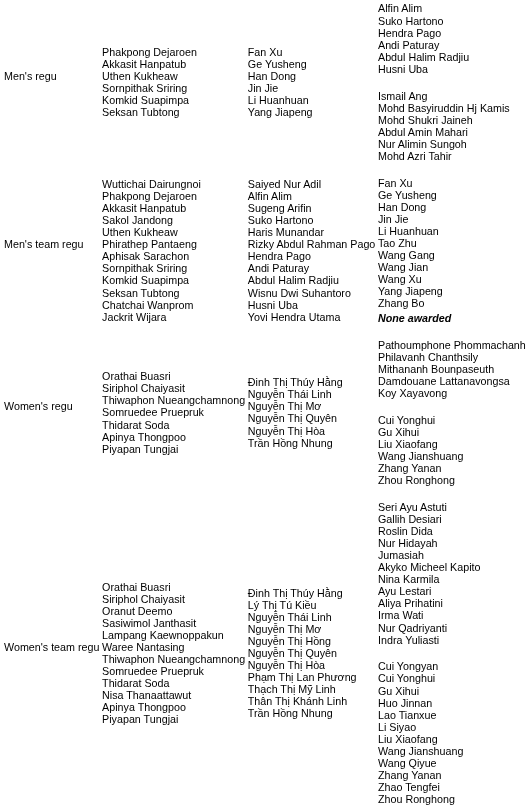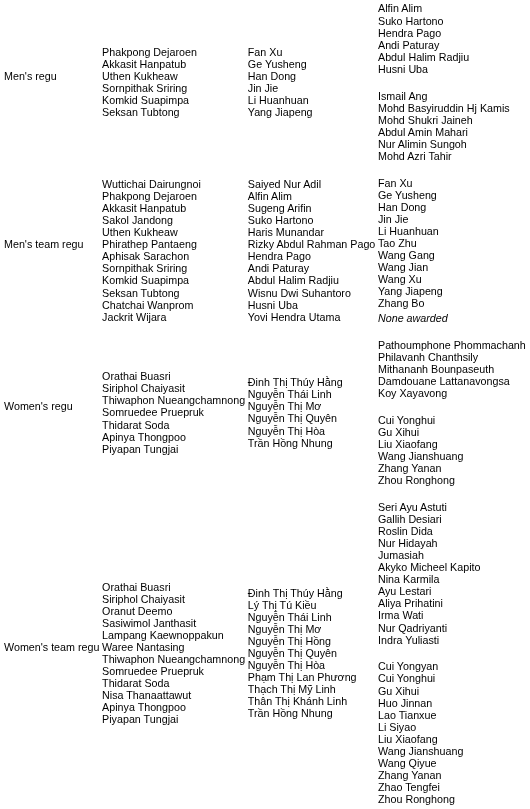(415, 318) bold -> (413, 318) normal
